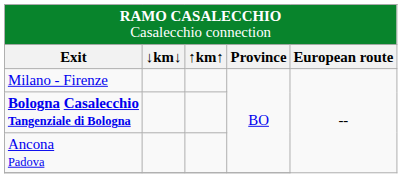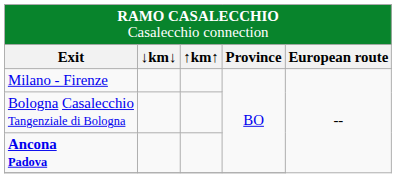(73, 112) bold -> (71, 112) normal
(31, 152) normal -> (32, 152) bold
